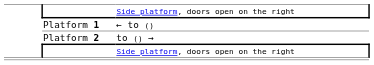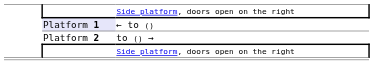(71, 25) no background -> (71, 25) lavender background
